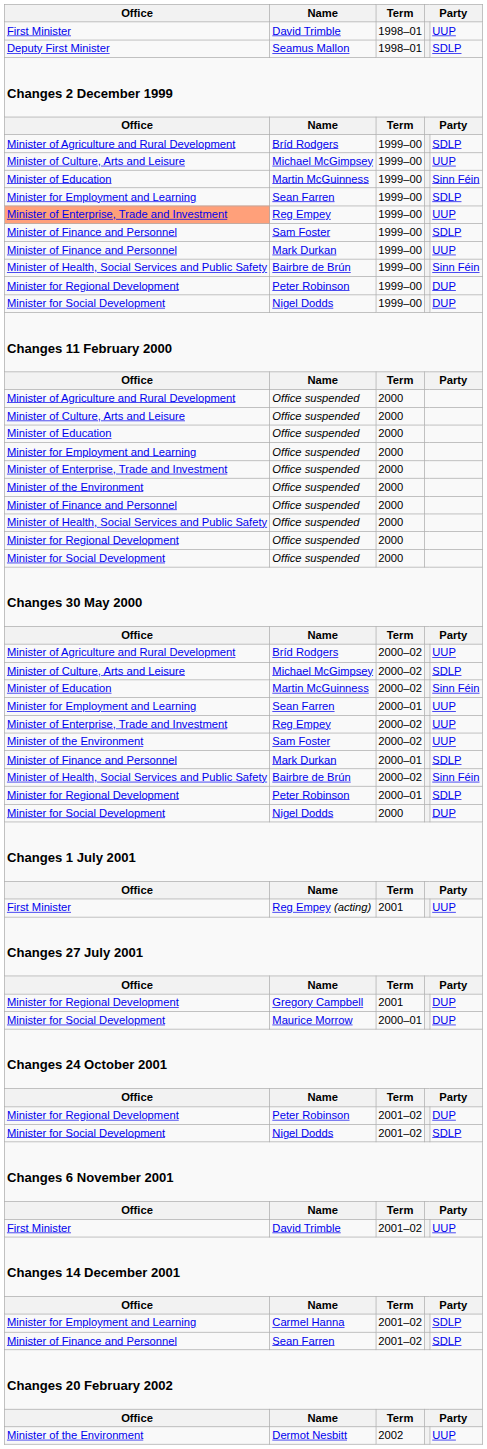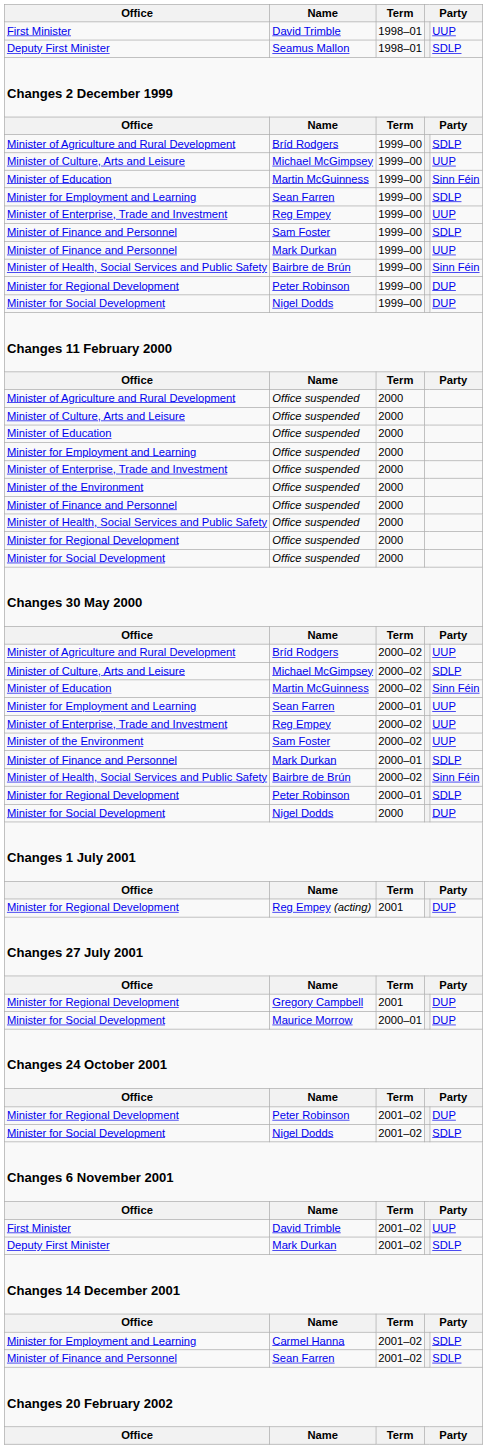(117, 214) lightsalmon background -> (117, 214) no background
(39, 908) First Minister -> (93, 908) Minister for Regional Development
(444, 908) UUP -> (444, 908) DUP
+ row: (304, 1246)
- row: (310, 1435)
